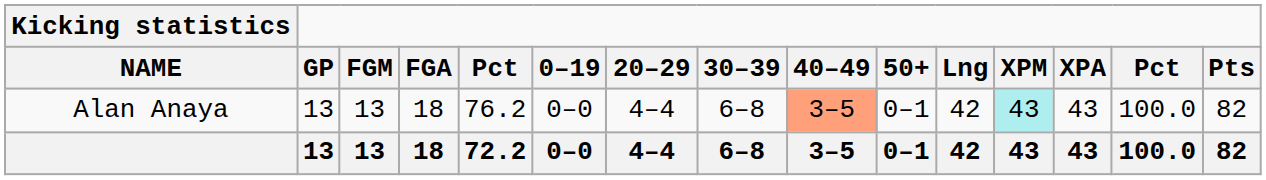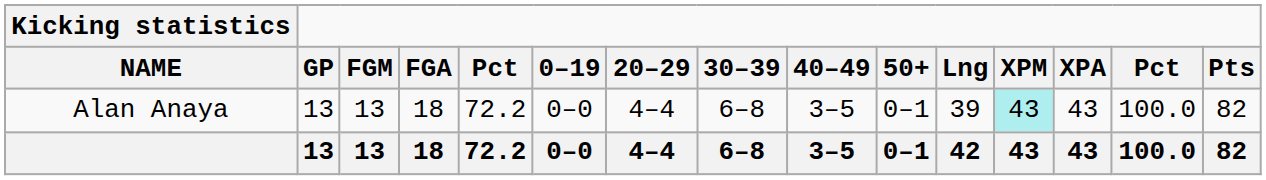(495, 110) 76.2 -> (495, 110) 72.2
(832, 110) lightsalmon background -> (832, 110) no background
(965, 110) 42 -> (965, 110) 39
